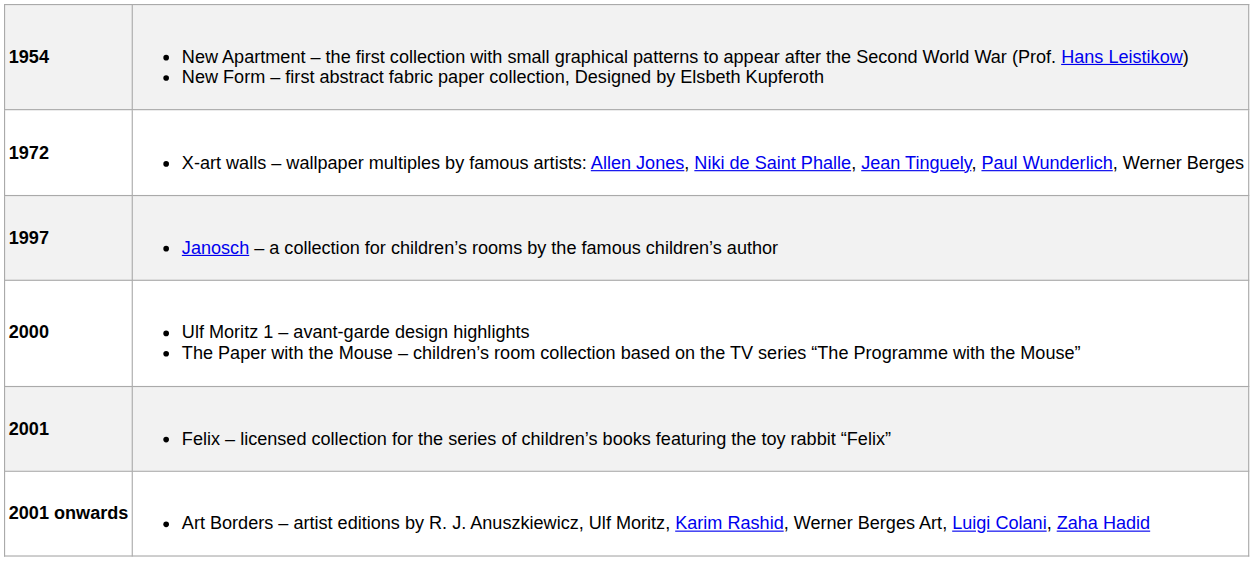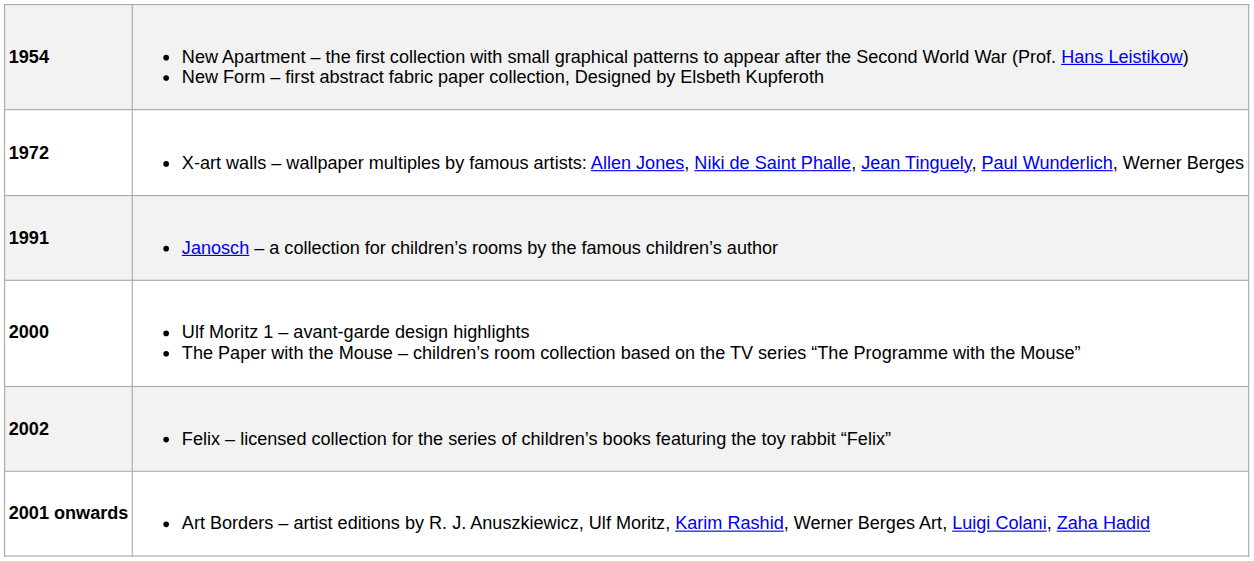(29, 237) 1997 -> (29, 237) 1991
(29, 428) 2001 -> (29, 428) 2002
